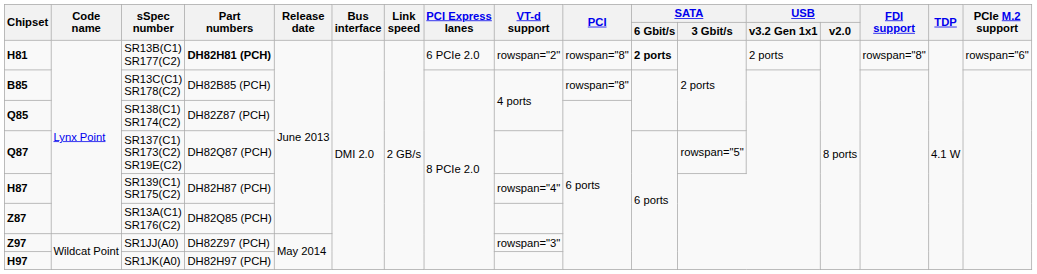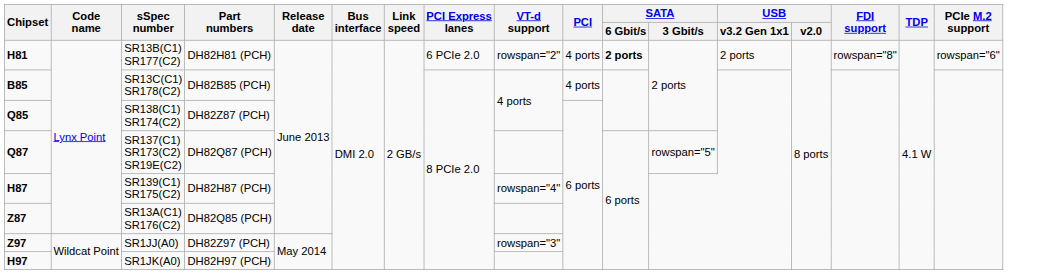(229, 55) bold -> (229, 55) normal
(597, 55) rowspan="8" -> (583, 55) 4 ports
(597, 86) rowspan="8" -> (583, 86) 4 ports
